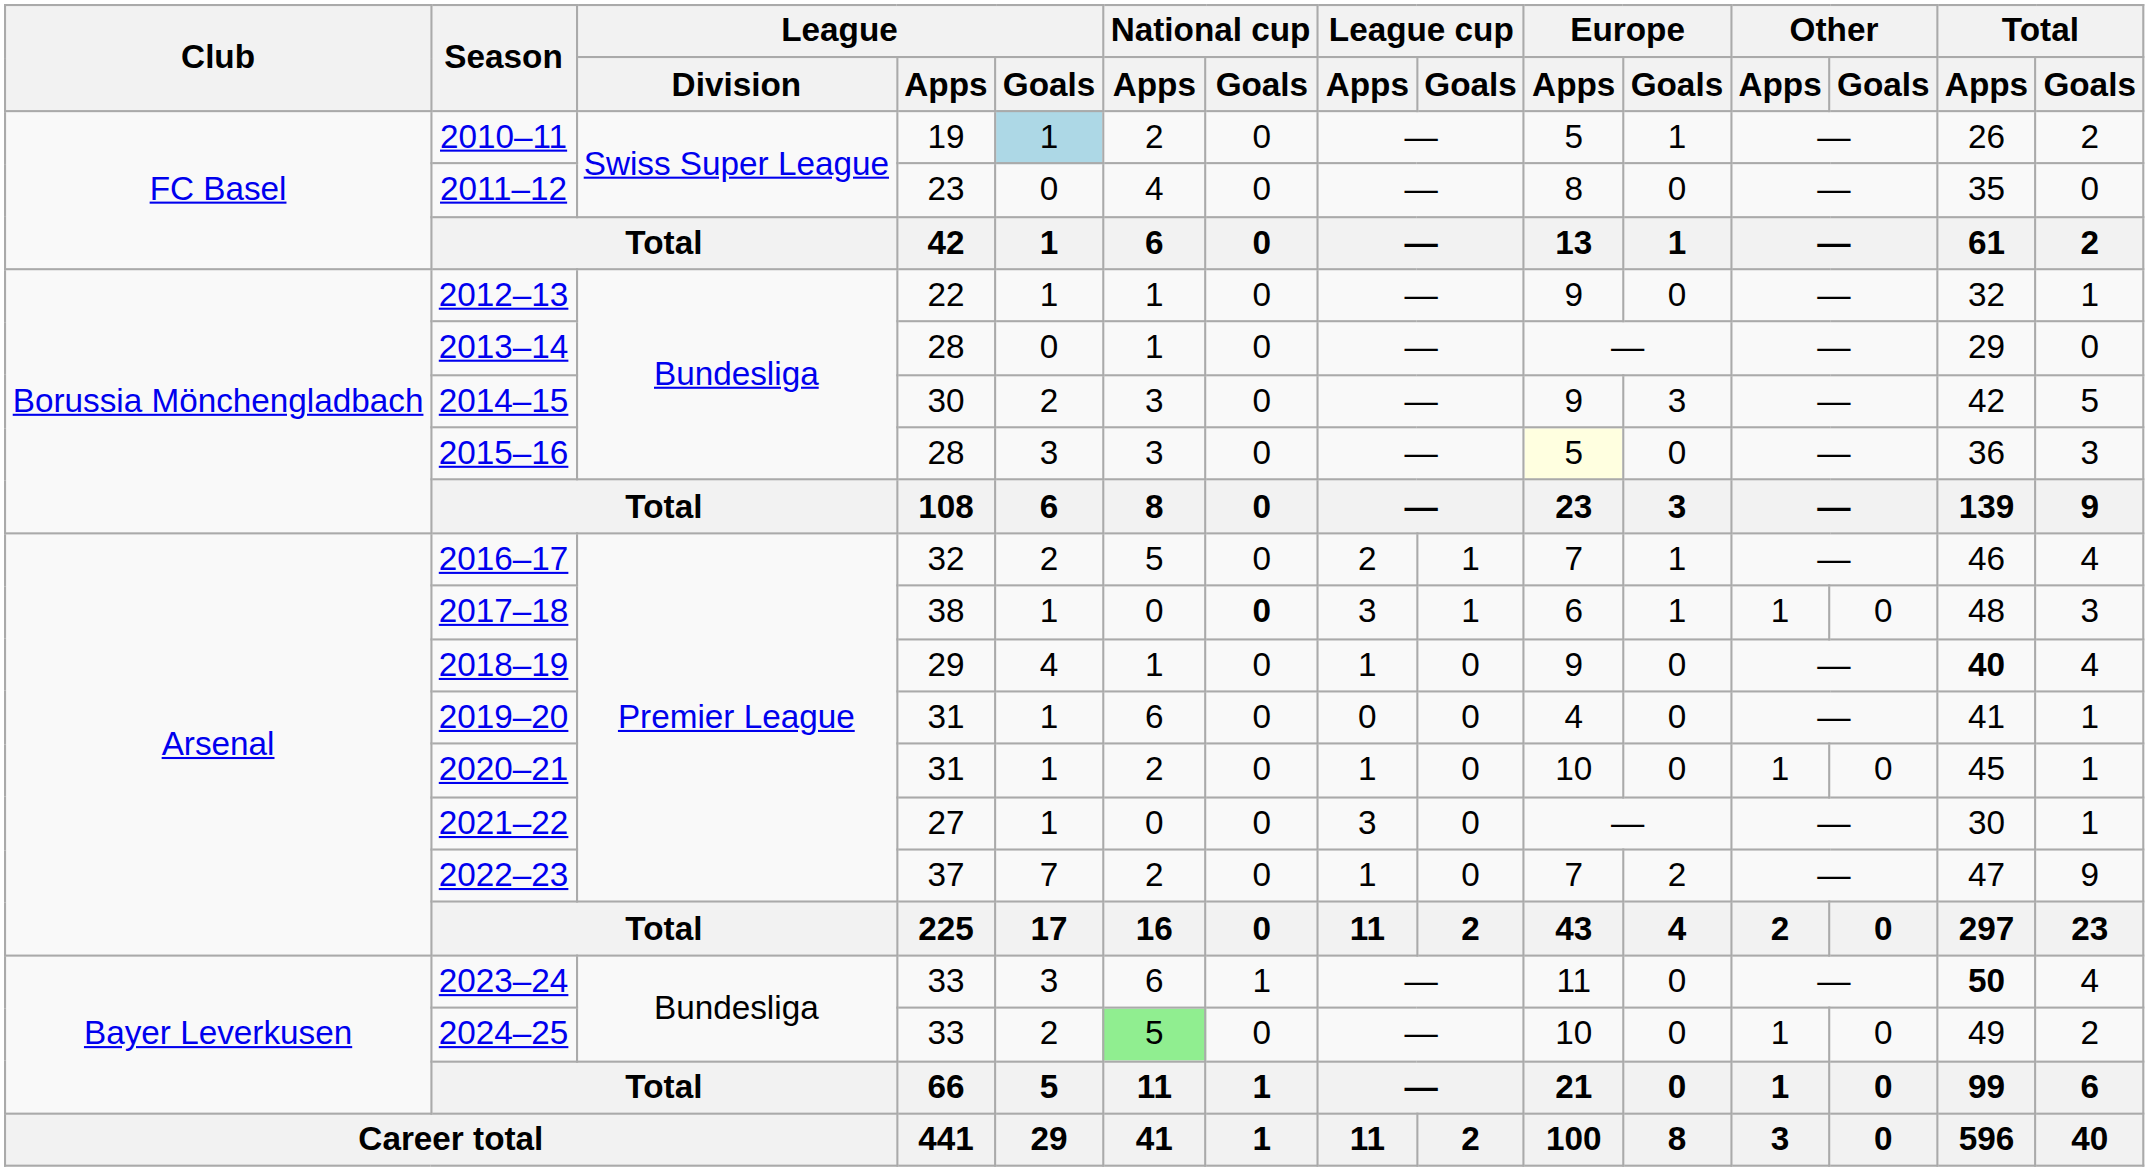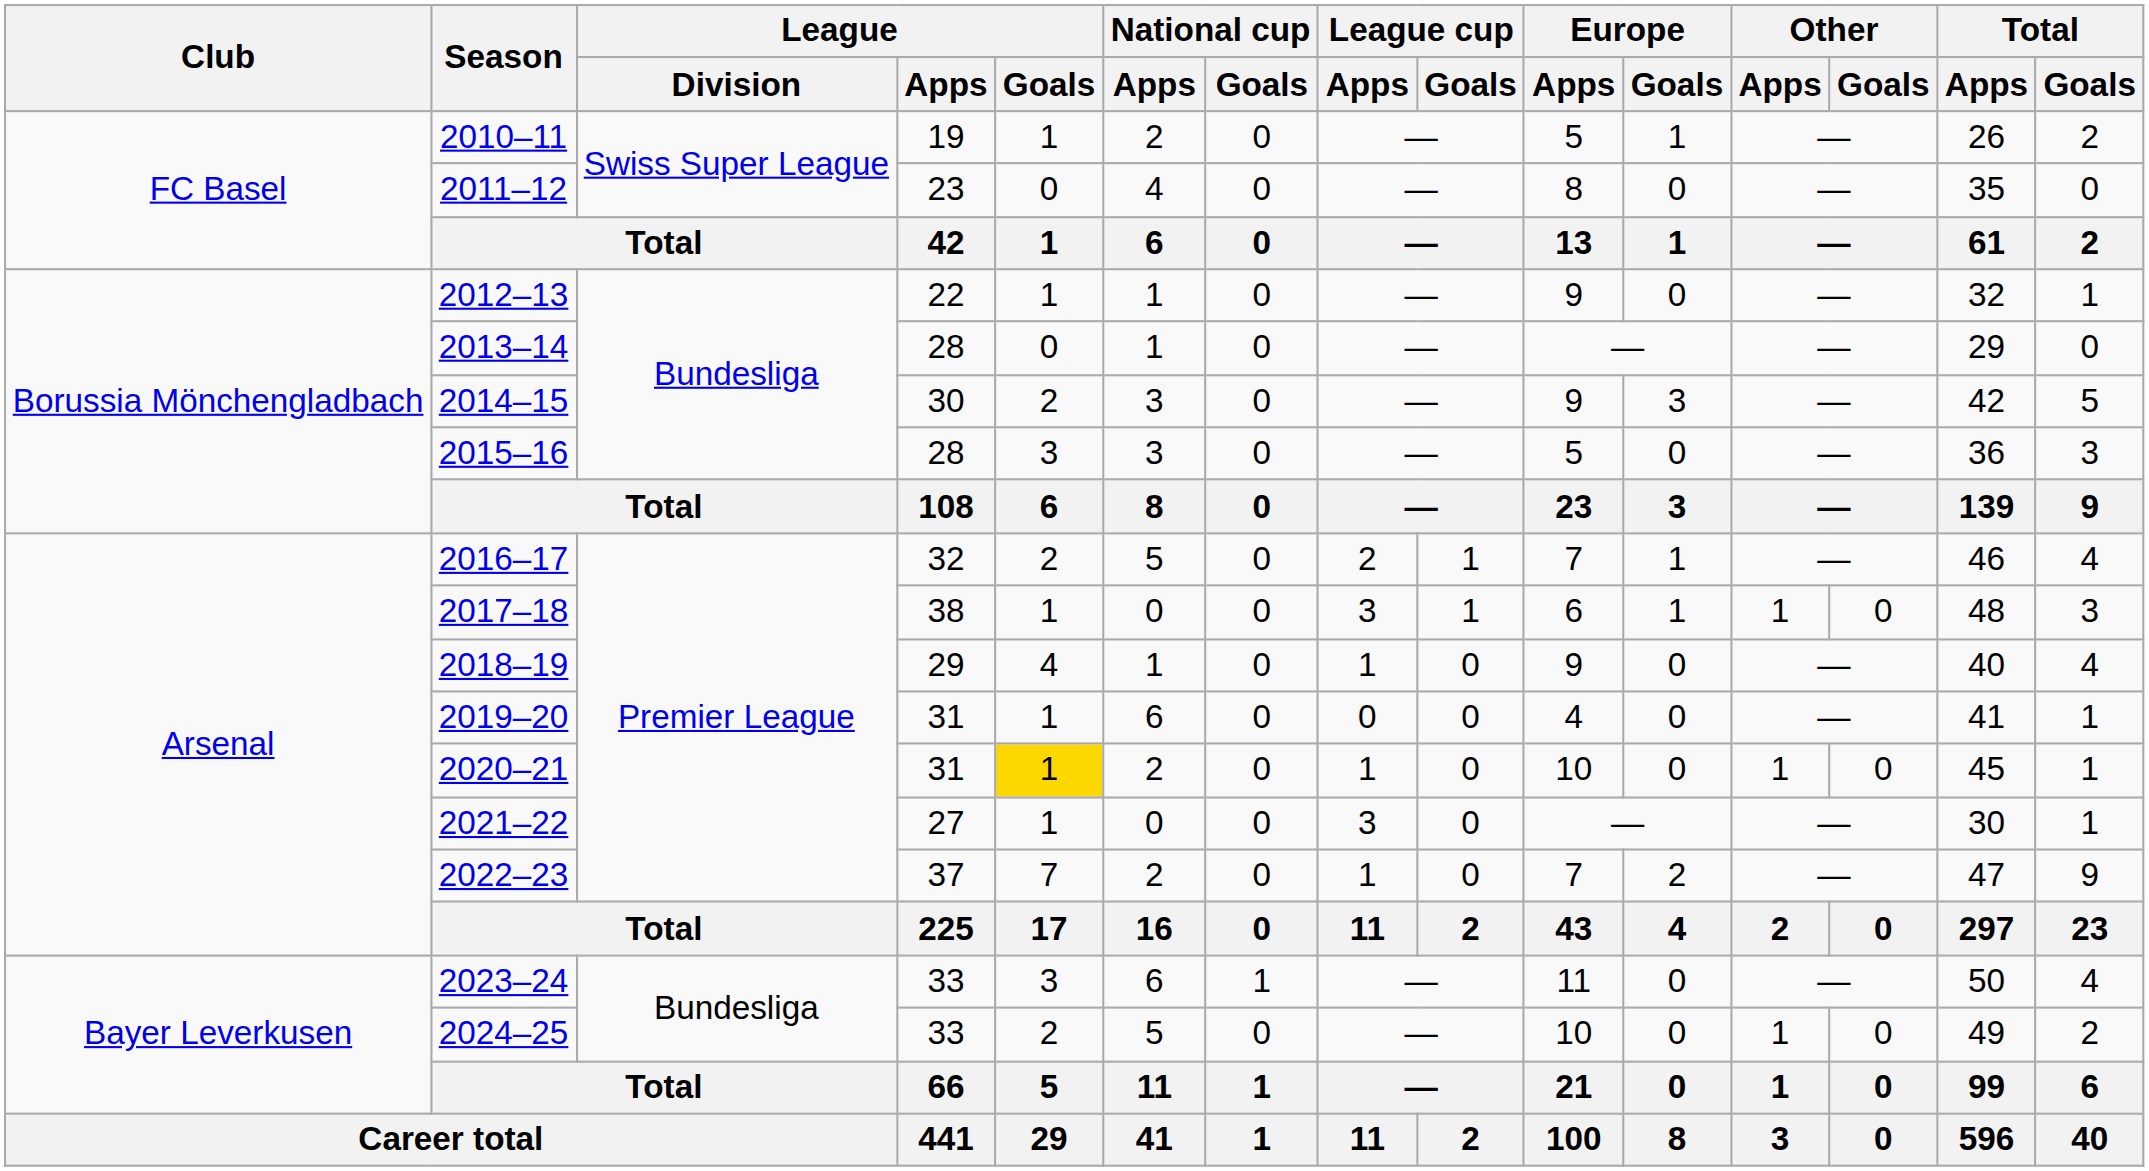(1049, 136) lightblue background -> (1049, 136) no background
(1574, 453) lightyellow background -> (1574, 453) no background
(1262, 611) bold -> (1262, 611) normal
(1986, 664) bold -> (1986, 664) normal
(1049, 769) no background -> (1049, 769) gold background
(1986, 980) bold -> (1986, 980) normal
(1154, 1033) lightgreen background -> (1154, 1033) no background
